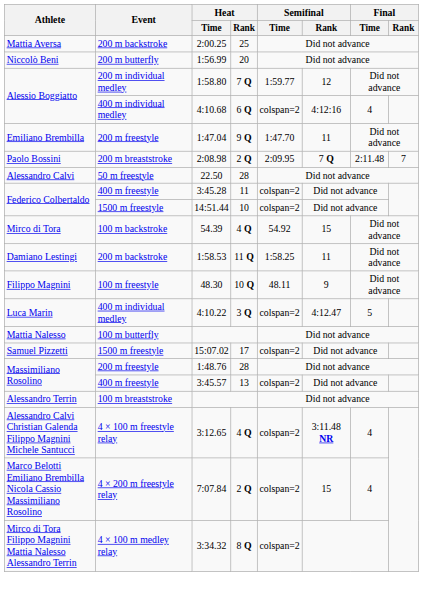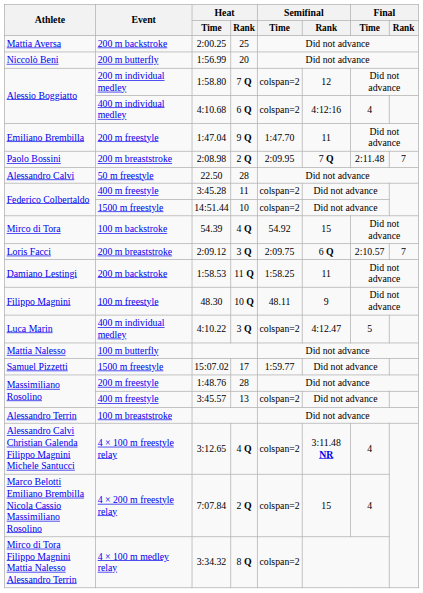(280, 82) 1:59.77 -> (280, 82) colspan=2
+ row: (29, 252)
(280, 351) colspan=2 -> (280, 367) 1:59.77
